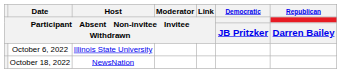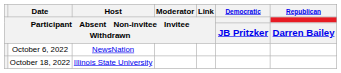(113, 49) Illinois State University -> (113, 49) NewsNation
(113, 62) NewsNation -> (113, 62) Illinois State University
